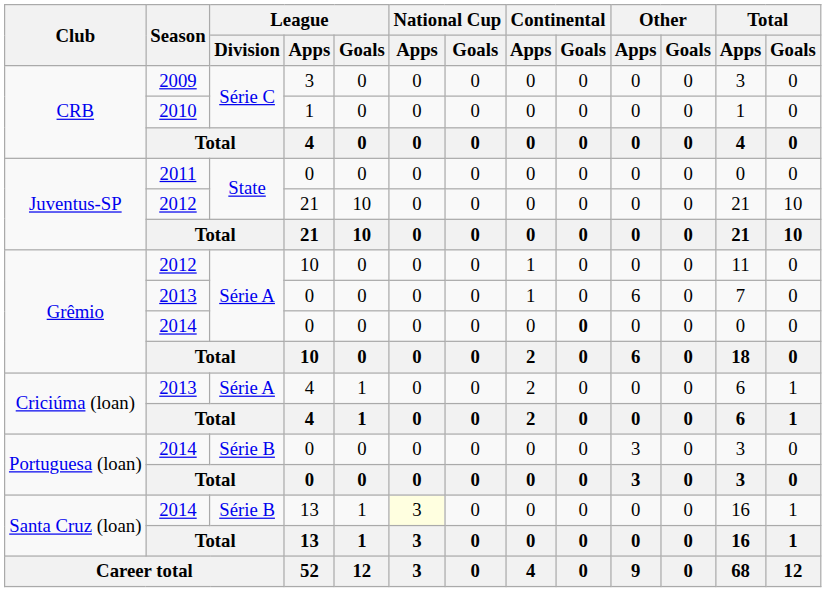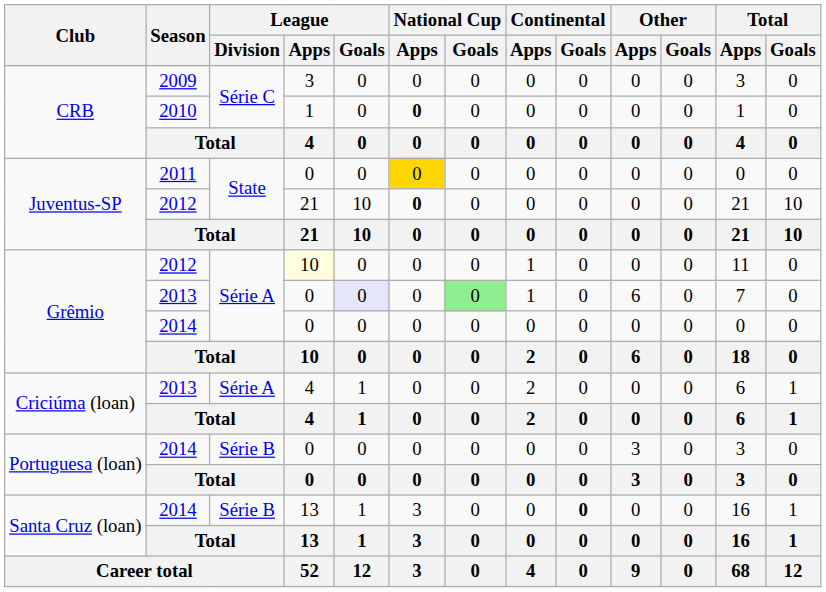(417, 112) normal -> (417, 112) bold
(417, 173) no background -> (417, 173) gold background
(417, 204) normal -> (417, 204) bold
(309, 265) no background -> (309, 265) lightyellow background
(362, 296) no background -> (362, 296) lavender background
(475, 296) no background -> (475, 296) lightgreen background
(583, 326) bold -> (583, 326) normal
(417, 510) lightyellow background -> (417, 510) no background
(583, 510) normal -> (583, 510) bold
